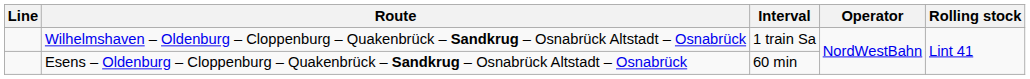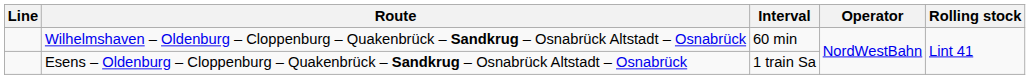(784, 39) 1 train Sa -> (775, 39) 60 min
(775, 62) 60 min -> (784, 62) 1 train Sa
